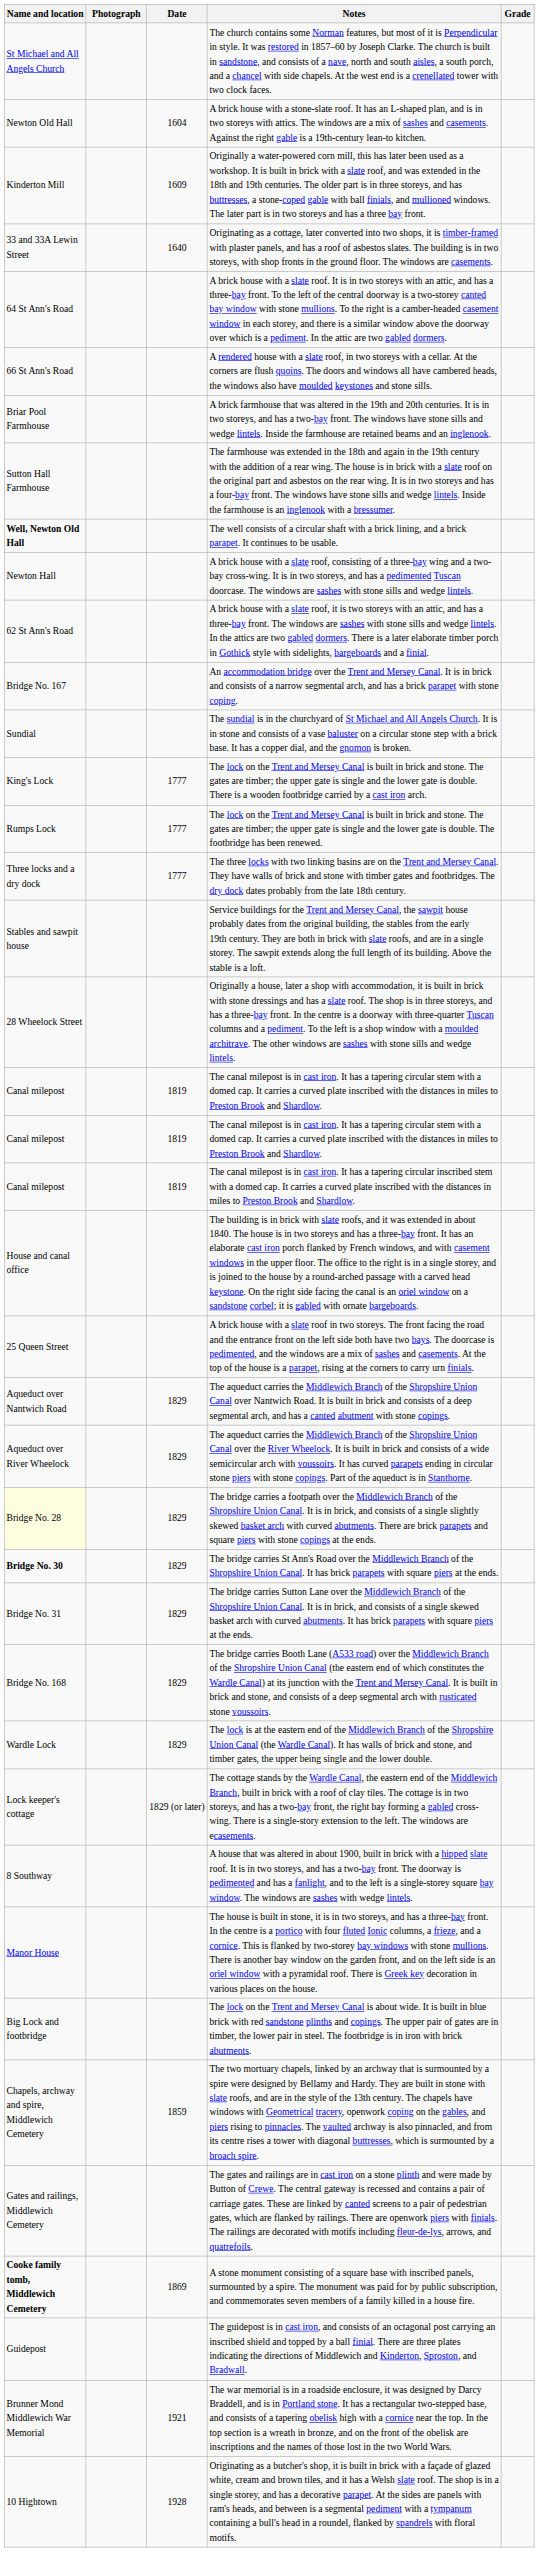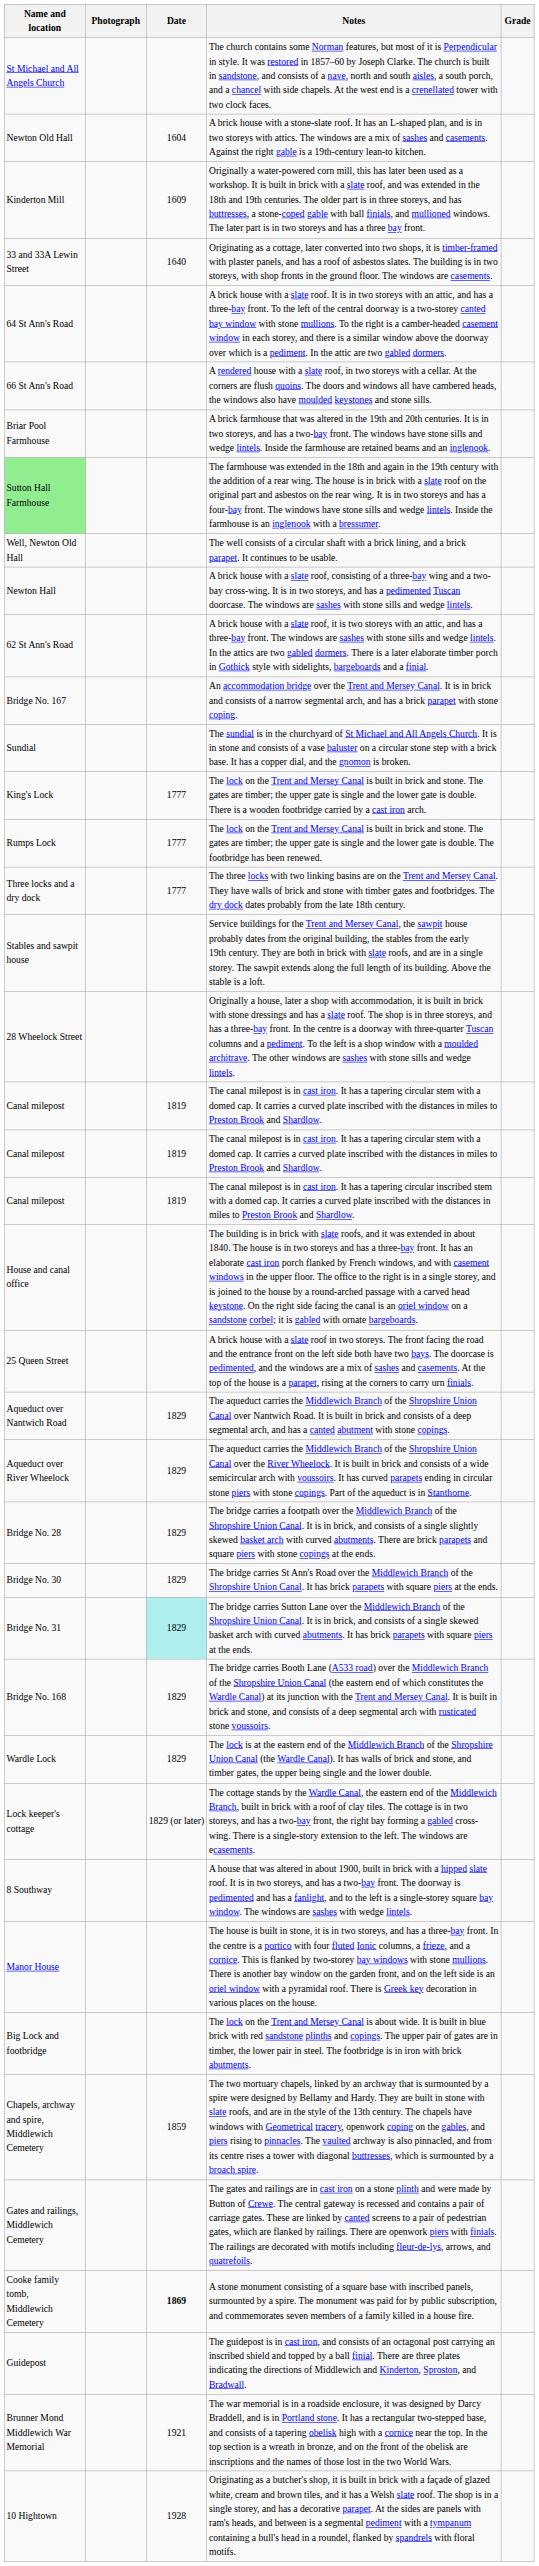(29, 481) no background -> (29, 495) lightgreen background
(43, 536) bold -> (41, 550) normal
(34, 1518) lightyellow background -> (34, 1532) no background
(35, 1566) bold -> (34, 1580) normal
(177, 1613) no background -> (176, 1628) paleturquoise background
(34, 2287) bold -> (33, 2301) normal
(177, 2287) normal -> (176, 2301) bold
